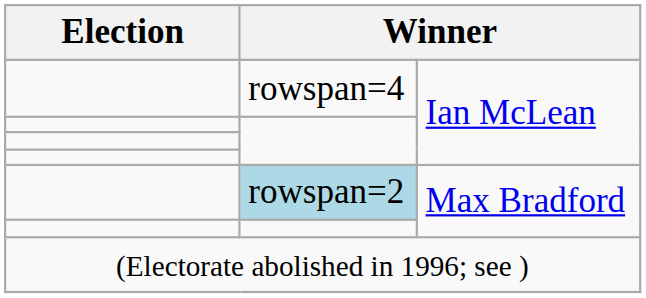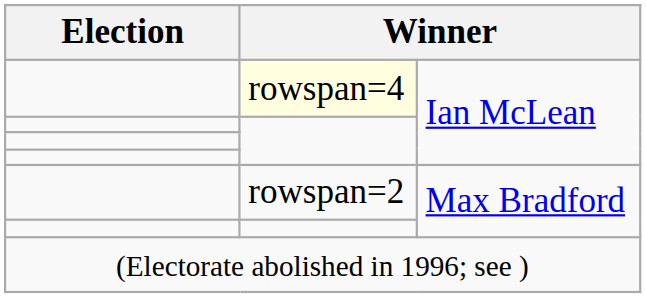(326, 87) no background -> (326, 87) lightyellow background
(326, 191) lightblue background -> (326, 191) no background
